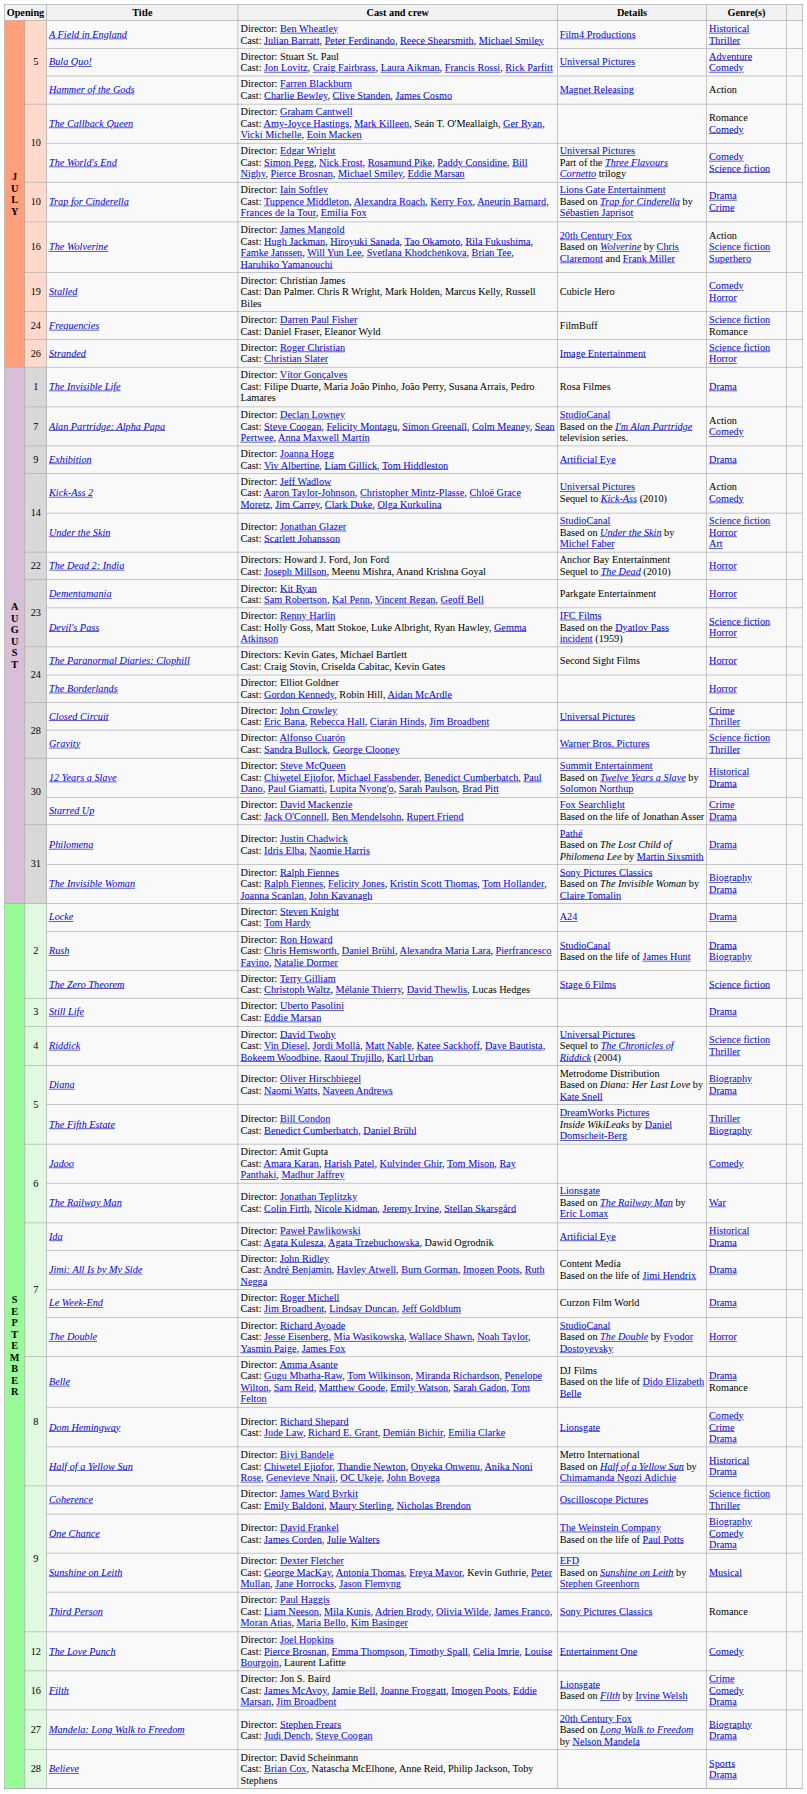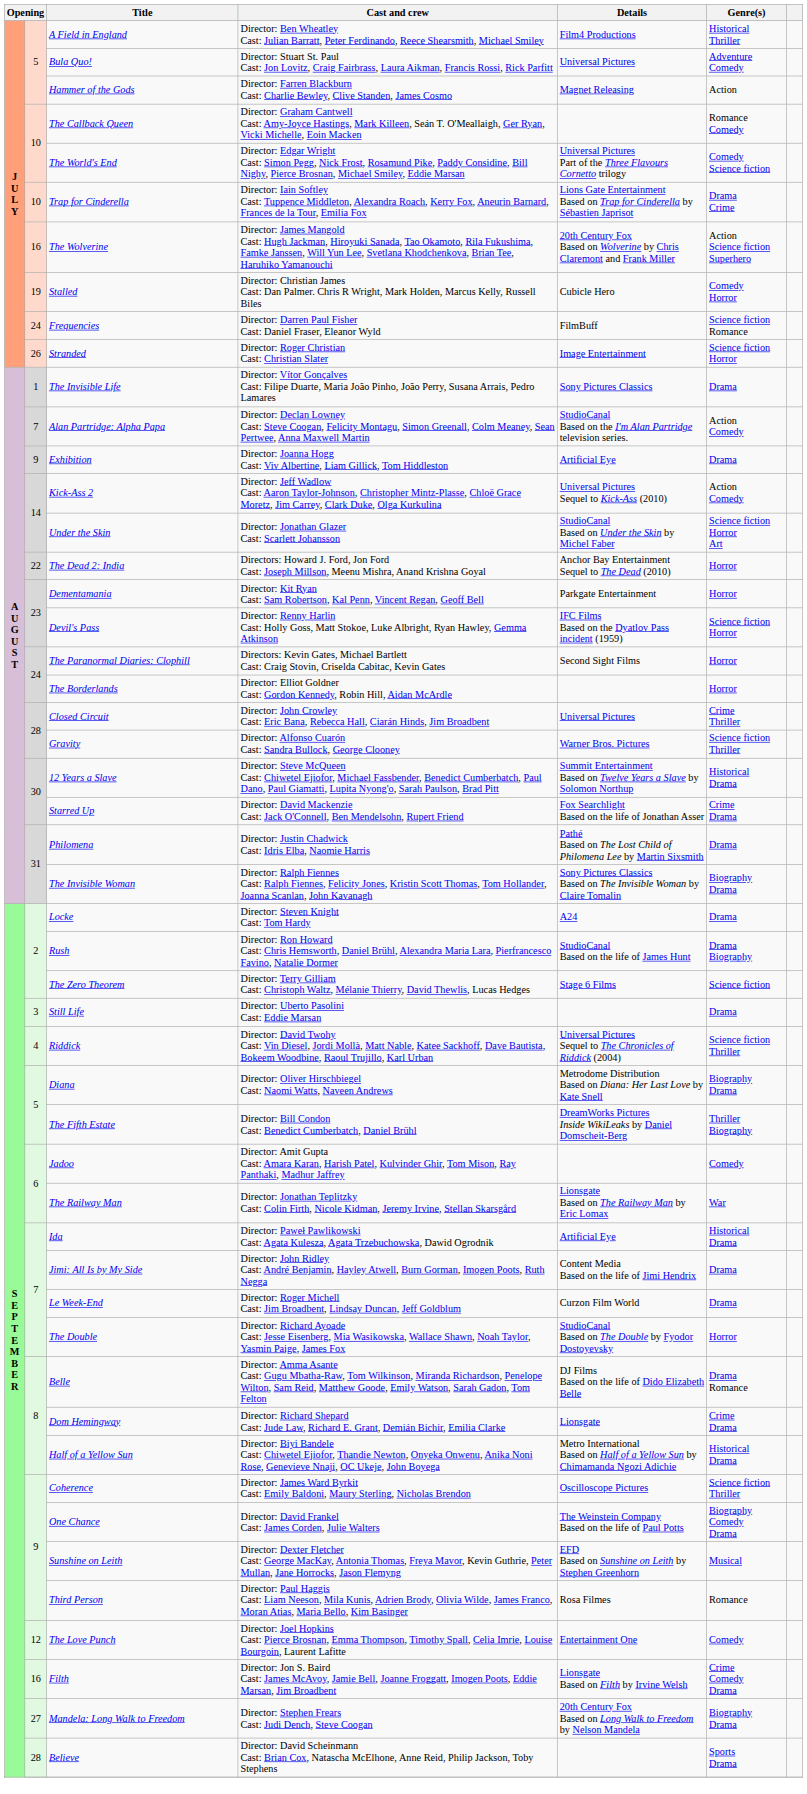(585, 387) Rosa Filmes -> (606, 387) Sony Pictures Classics
(726, 1427) Comedy Crime Drama -> (723, 1421) Crime Drama
(606, 1612) Sony Pictures Classics -> (585, 1600) Rosa Filmes
